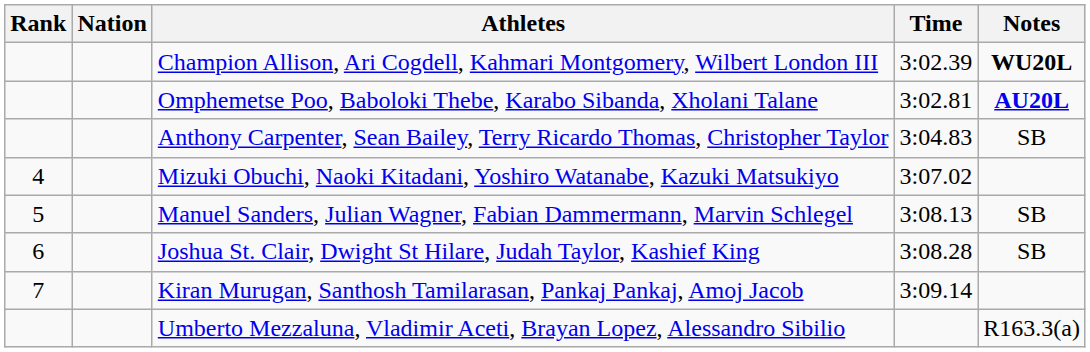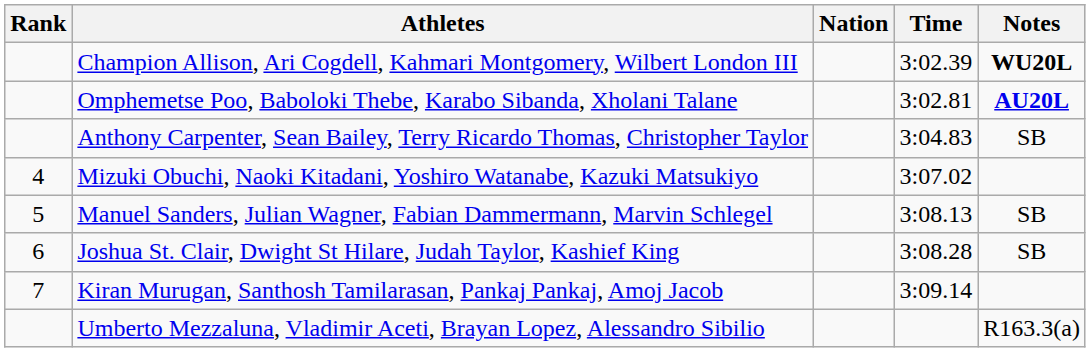columns swapped: (112, 23) <-> (523, 23)
